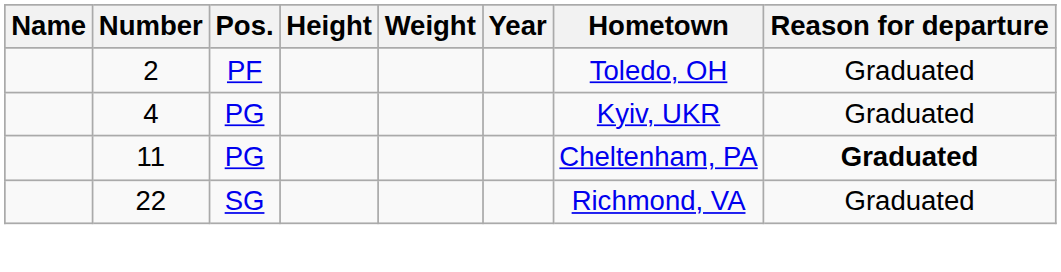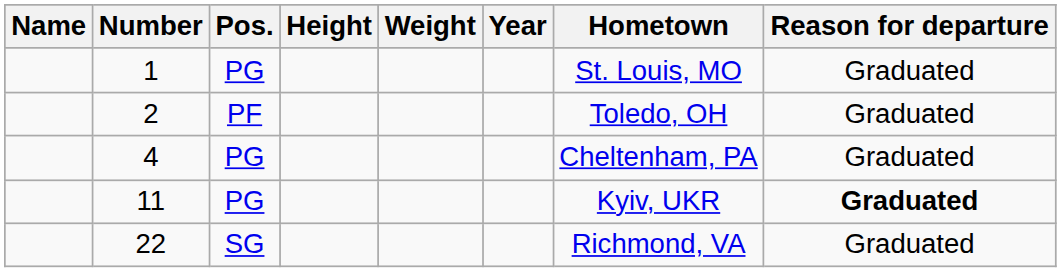+ row: (151, 69)
(659, 113) Kyiv, UKR -> (659, 157) Cheltenham, PA
(659, 157) Cheltenham, PA -> (659, 200) Kyiv, UKR
